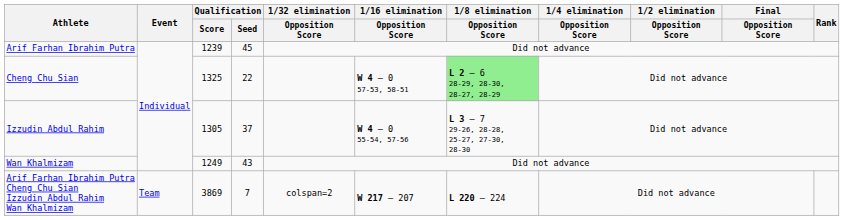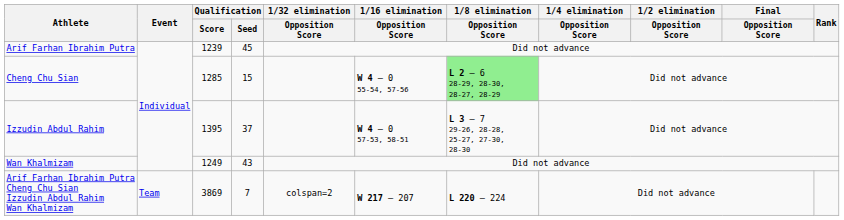(212, 78) 1325 -> (212, 78) 1285
(247, 78) 22 -> (247, 78) 15
(383, 83) W 4 – 0 57-53, 58-51 -> (383, 83) W 4 – 0 55-54, 57-56
(212, 128) 1305 -> (212, 128) 1395
(383, 133) W 4 – 0 55-54, 57-56 -> (383, 133) W 4 – 0 57-53, 58-51
